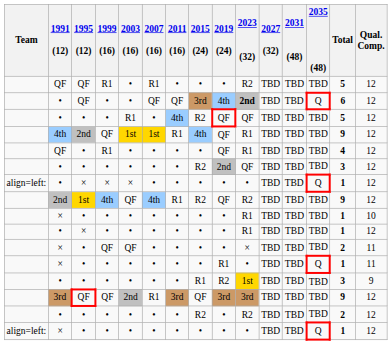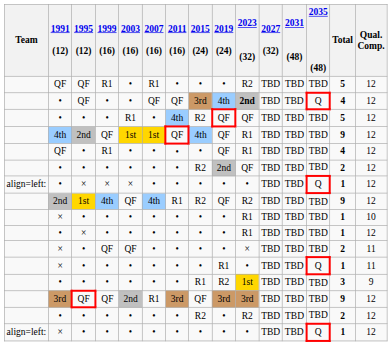(343, 101) 6 -> (343, 101) 4
(177, 135) R1 -> (177, 135) QF
(343, 167) 3 -> (343, 168) 2
